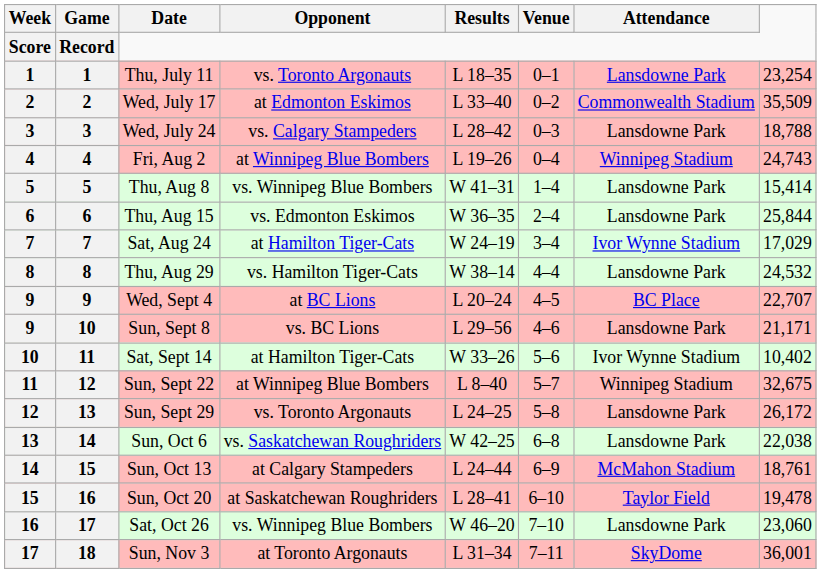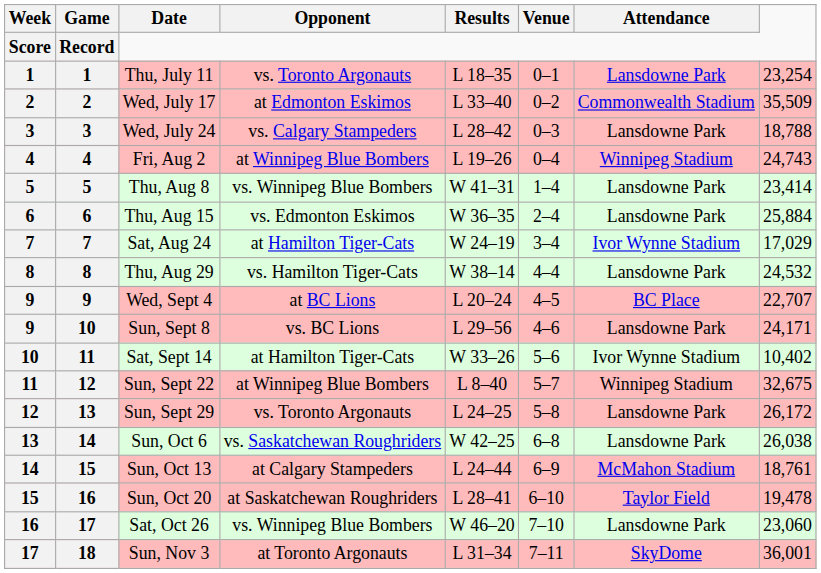(787, 187) 15,414 -> (787, 187) 23,414
(787, 215) 25,844 -> (787, 215) 25,884
(787, 328) 21,171 -> (787, 328) 24,171
(787, 441) 22,038 -> (787, 441) 26,038
